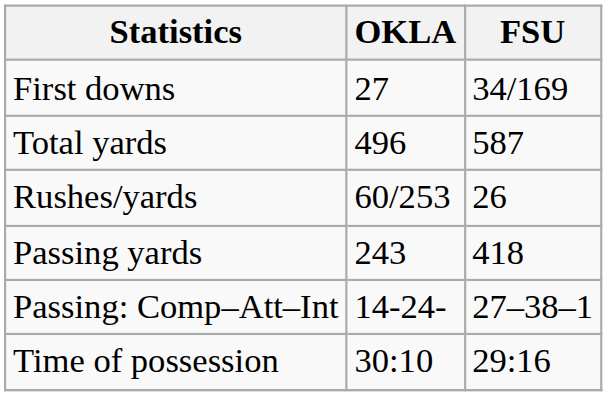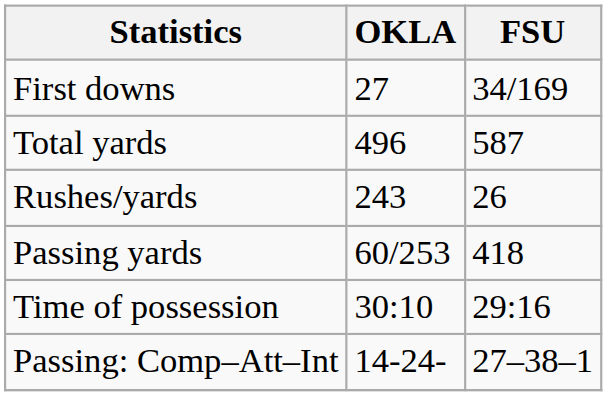(402, 196) 60/253 -> (380, 196) 243
(380, 251) 243 -> (402, 251) 60/253
rows swapped: (176, 306) <-> (146, 361)
